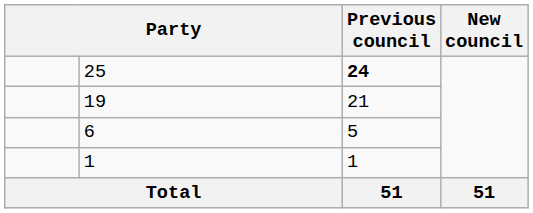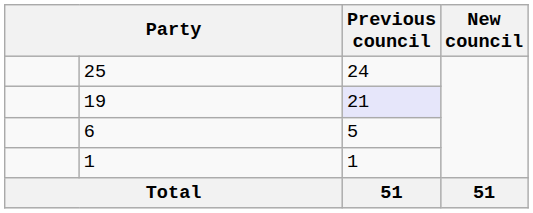(358, 72) bold -> (358, 72) normal
(358, 102) no background -> (358, 102) lavender background
